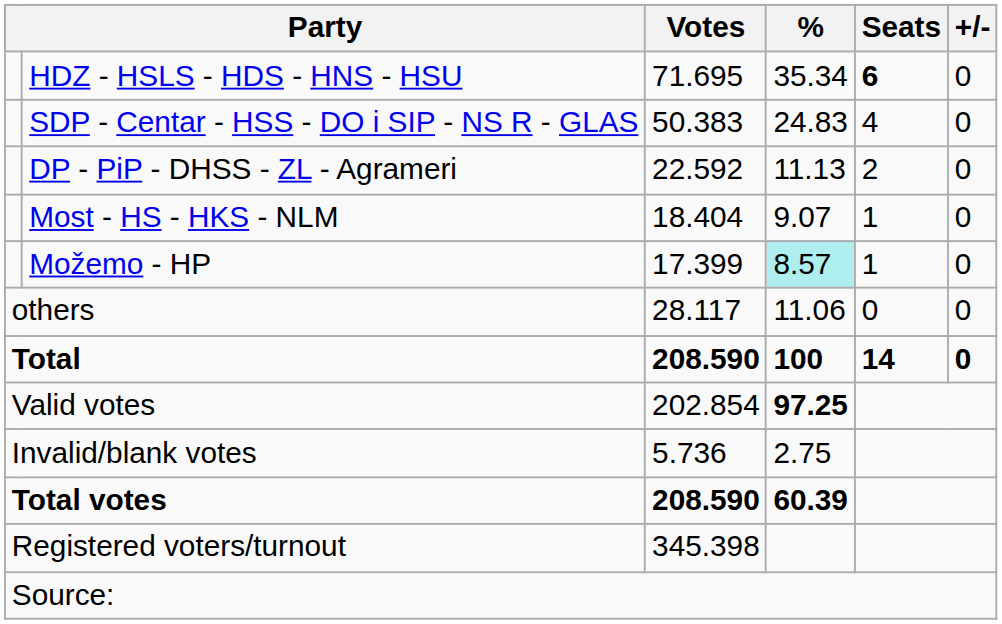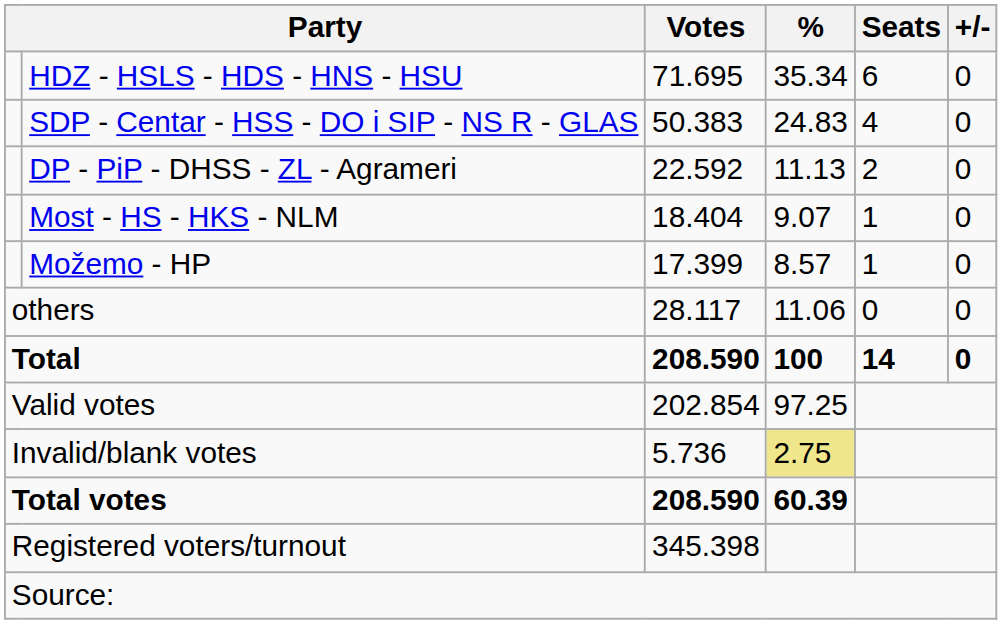(870, 75) bold -> (870, 75) normal
(802, 264) paleturquoise background -> (802, 264) no background
(811, 405) bold -> (811, 405) normal
(802, 452) no background -> (802, 452) khaki background
